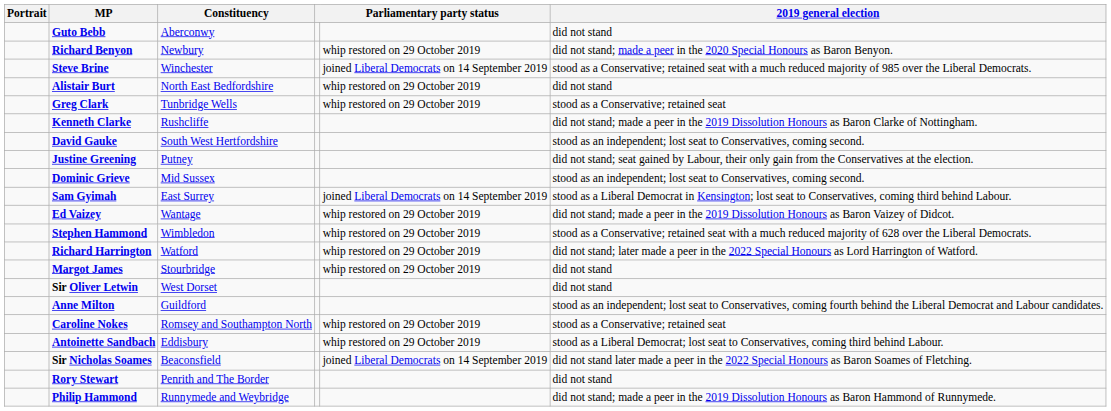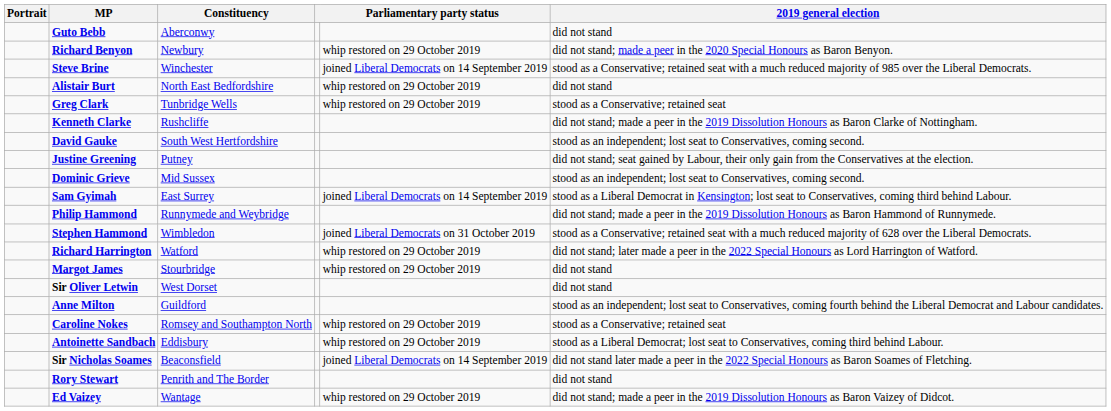rows swapped: (94, 397) <-> (76, 214)
(402, 232) whip restored on 29 October 2019 -> (429, 232) joined Liberal Democrats on 31 October 2019
